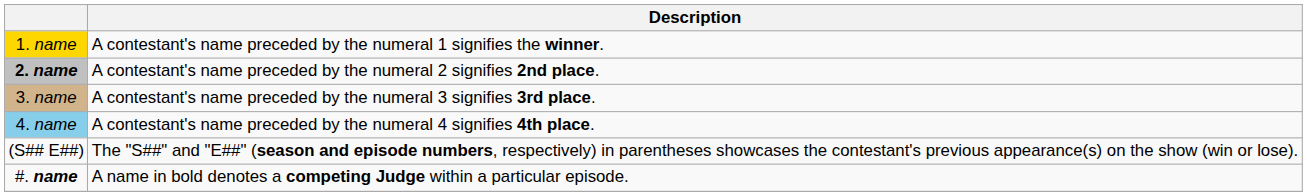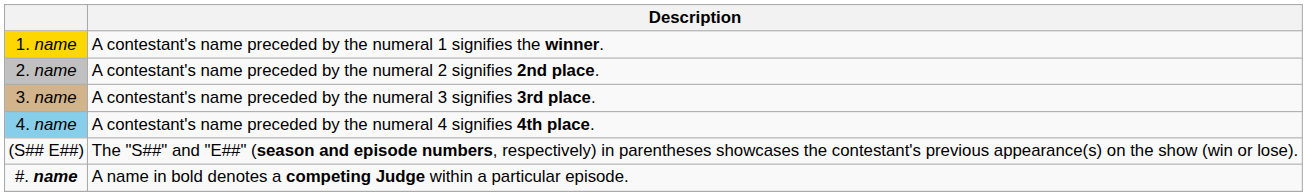(46, 71) bold -> (46, 71) normal
